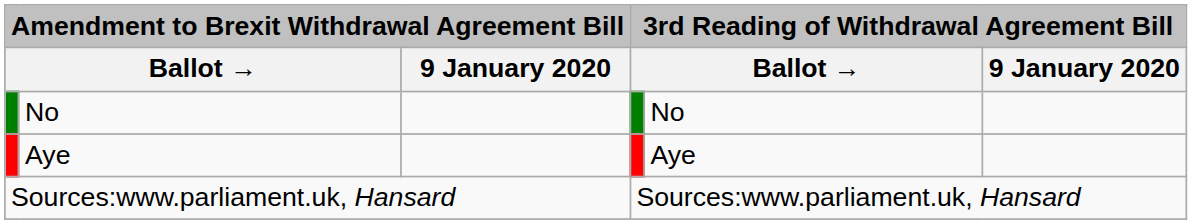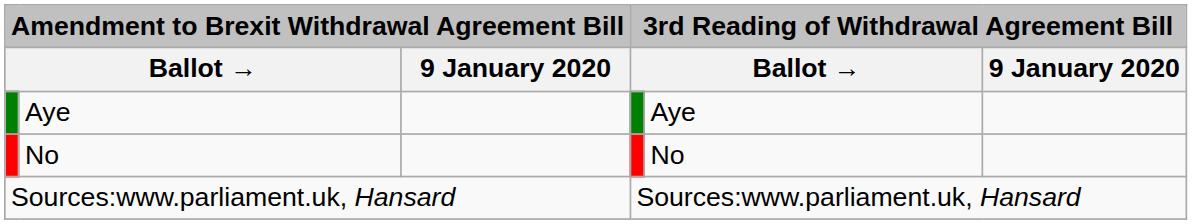(42, 111) No -> (48, 111) Aye
(668, 111) No -> (673, 111) Aye
(48, 154) Aye -> (42, 154) No
(673, 154) Aye -> (668, 154) No
